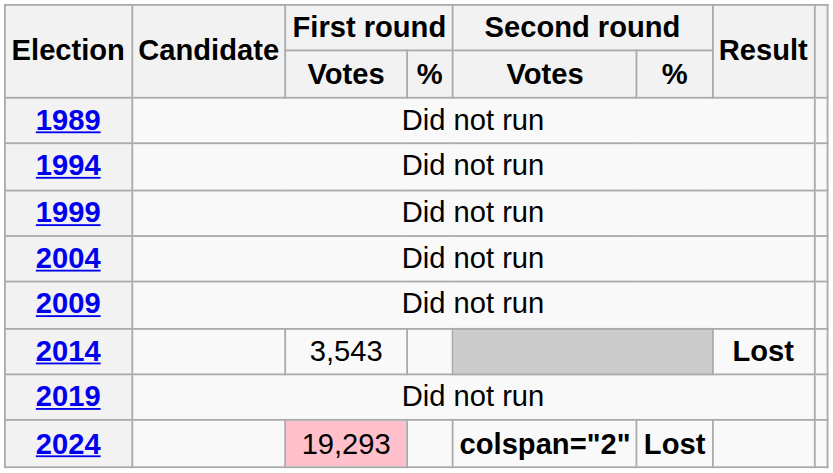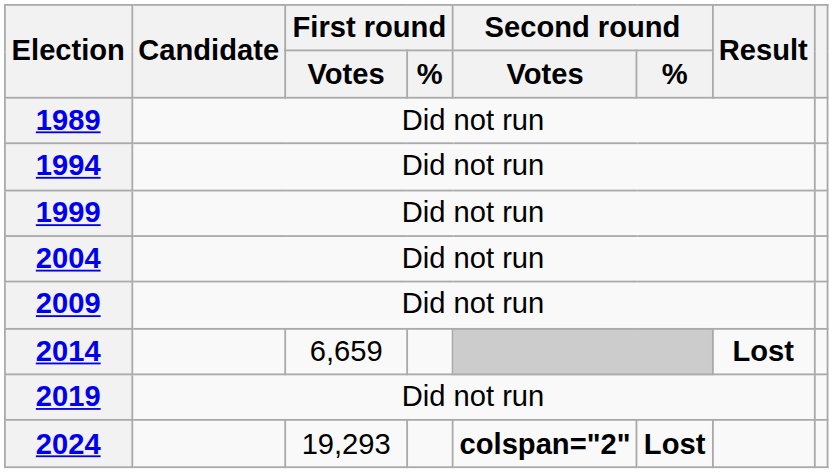(346, 350) 3,543 -> (346, 350) 6,659
(346, 443) pink background -> (346, 443) no background
